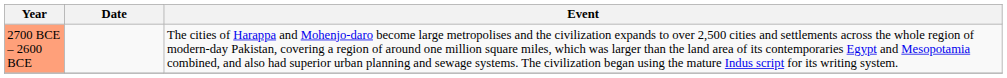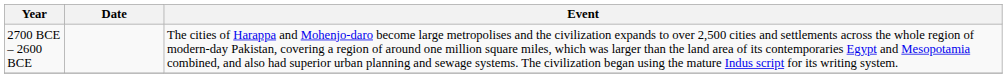(34, 48) lightsalmon background -> (34, 48) no background
